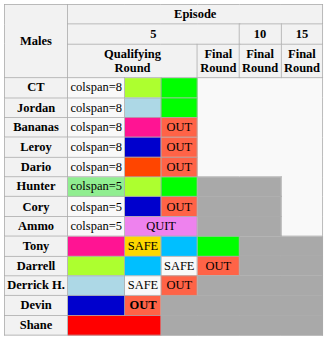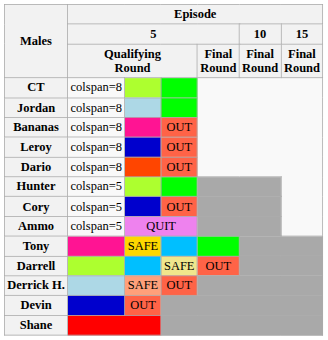(96, 186) lightgreen background -> (96, 186) no background
(179, 265) no background -> (179, 265) khaki background
(143, 285) no background -> (143, 285) lightsalmon background
(143, 305) bold -> (143, 305) normal
